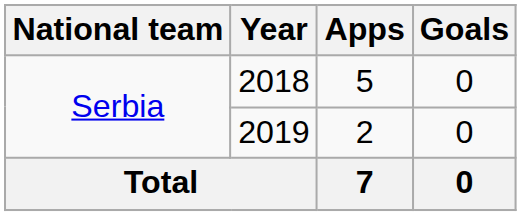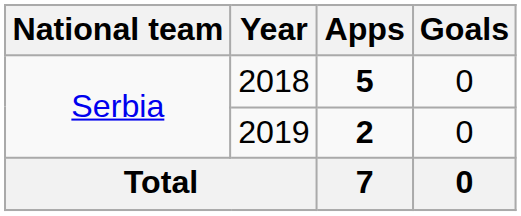(365, 81) normal -> (365, 81) bold
(365, 132) normal -> (365, 132) bold
